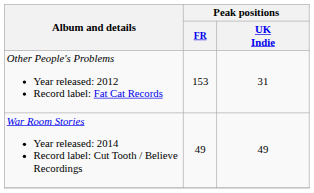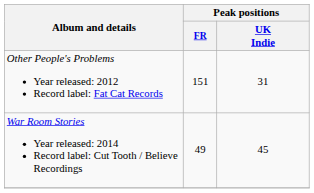(200, 81) 153 -> (200, 81) 151
(263, 150) 49 -> (263, 150) 45
